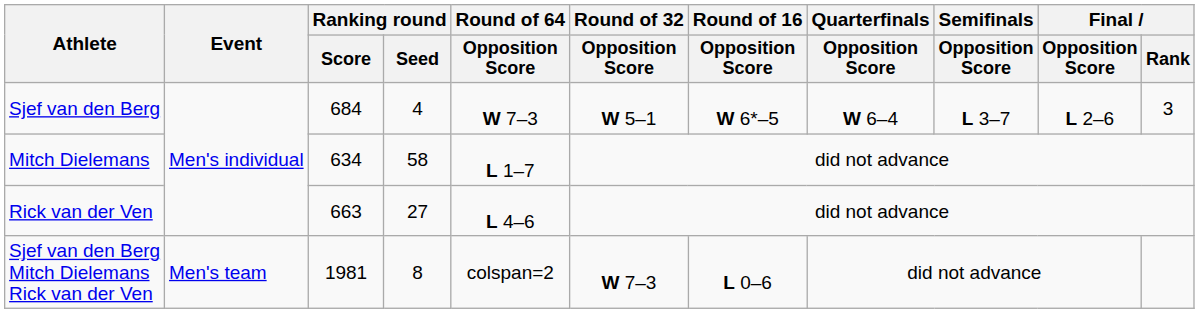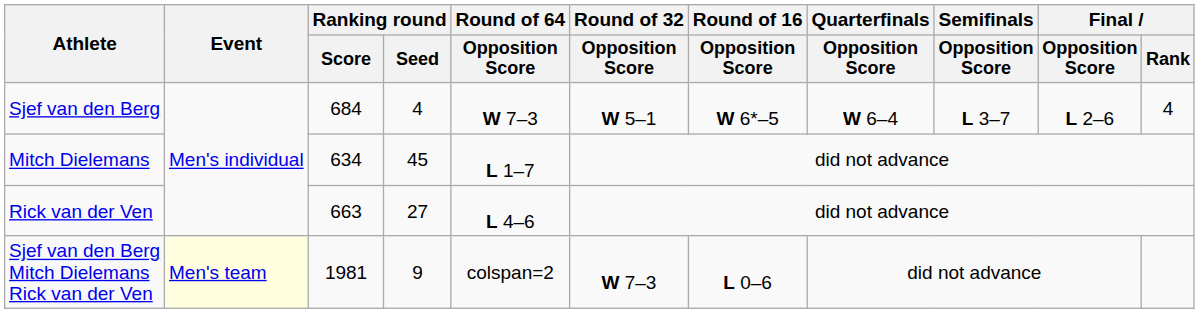(1168, 109) 3 -> (1168, 109) 4
(418, 160) 58 -> (418, 160) 45
(218, 273) no background -> (218, 273) lightyellow background
(418, 273) 8 -> (418, 273) 9
